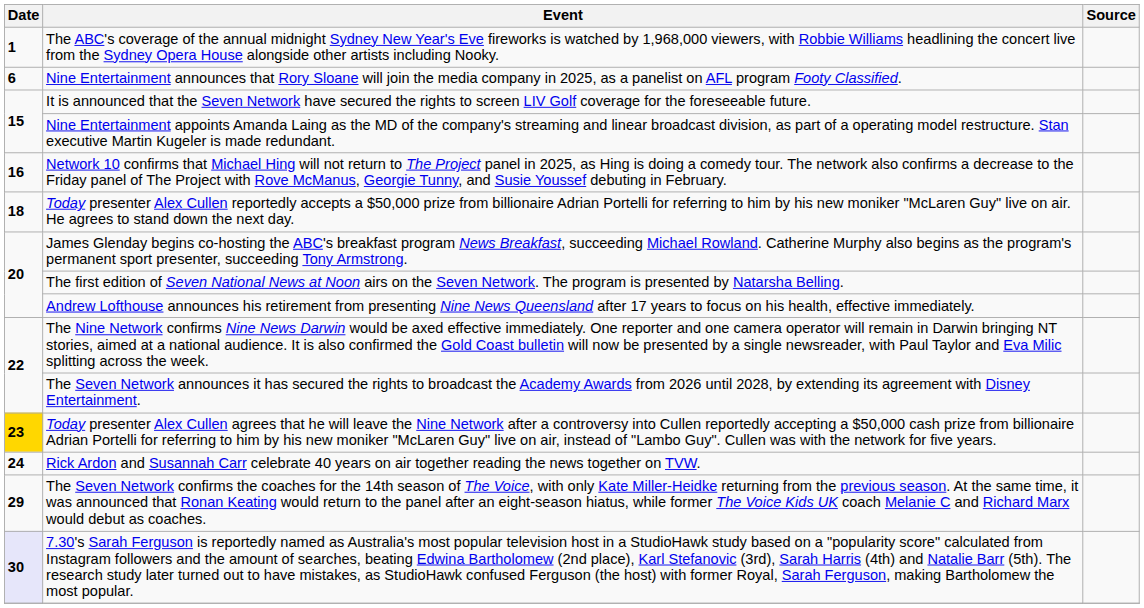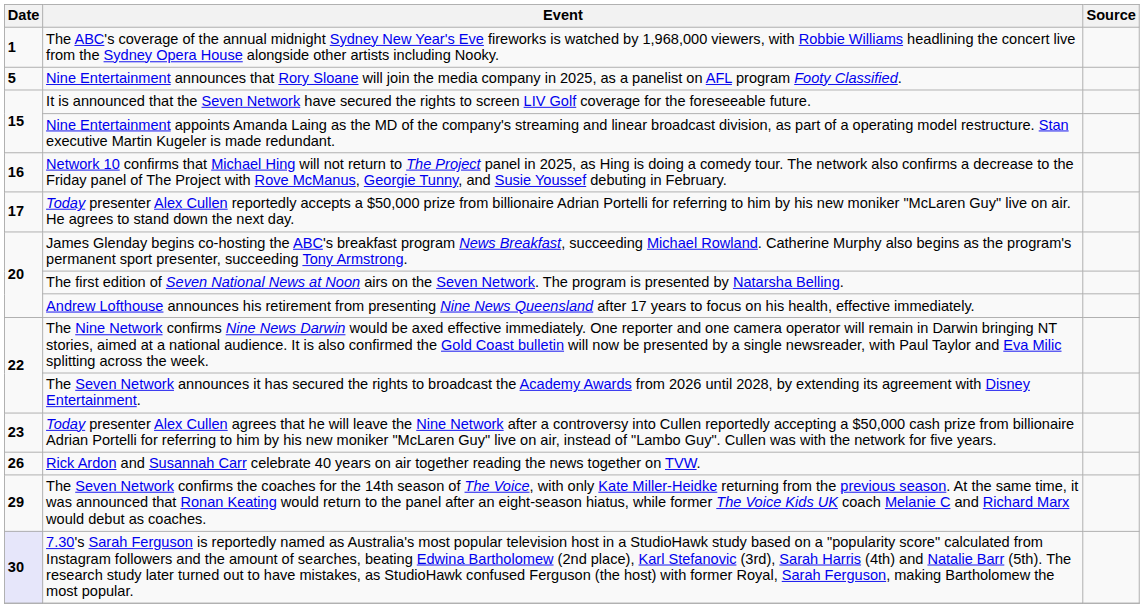(12, 78) 6 -> (12, 78) 5
(16, 211) 18 -> (16, 211) 17
(16, 432) gold background -> (16, 432) no background
(16, 463) 24 -> (16, 463) 26
